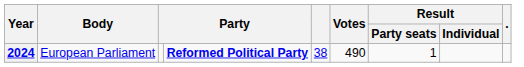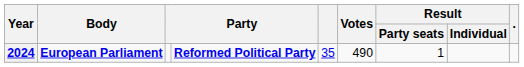(98, 53) normal -> (101, 53) bold
(321, 53) 38 -> (328, 53) 35
